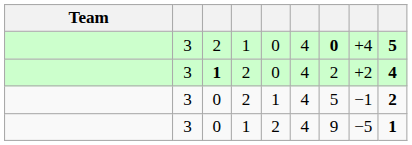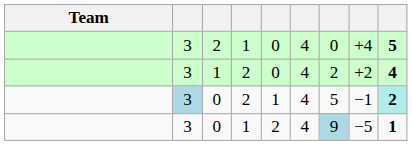(334, 45) bold -> (334, 45) normal
(217, 72) bold -> (217, 72) normal
(188, 99) no background -> (188, 99) lightblue background
(393, 99) no background -> (393, 99) paleturquoise background
(334, 126) no background -> (334, 126) lightblue background
